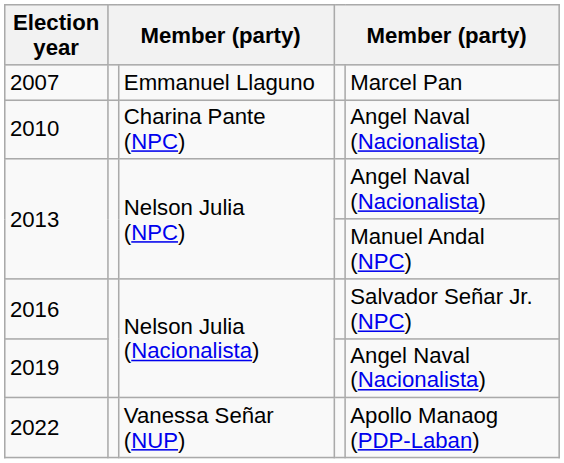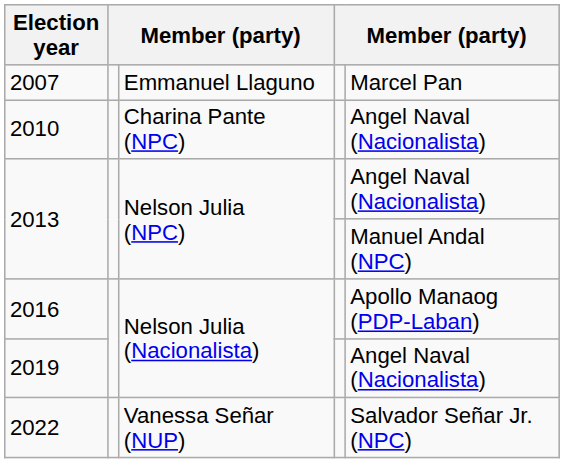(441, 309) Salvador Señar Jr. (NPC) -> (424, 309) Apollo Manaog (PDP-Laban)
(424, 428) Apollo Manaog (PDP-Laban) -> (441, 428) Salvador Señar Jr. (NPC)
